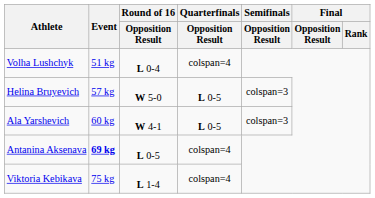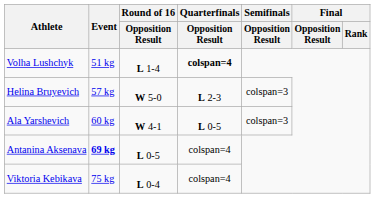(148, 69) L 0-4 -> (148, 69) L 1-4
(210, 63) normal -> (210, 63) bold
(210, 98) L 0-5 -> (210, 98) L 2-3
(148, 185) L 1-4 -> (148, 185) L 0-4
